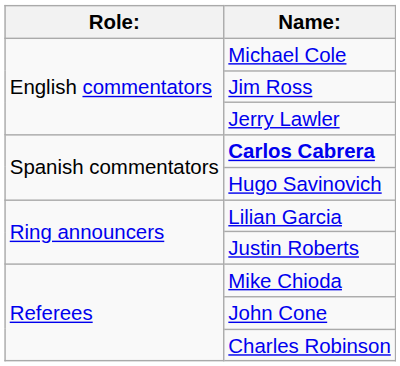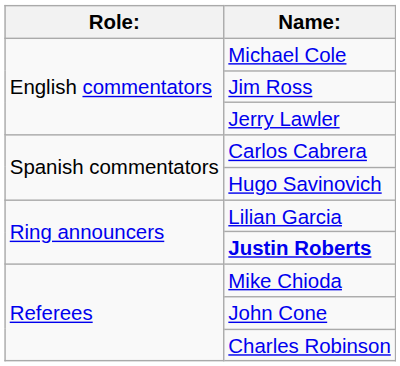(302, 151) bold -> (298, 151) normal
(294, 248) normal -> (300, 248) bold
